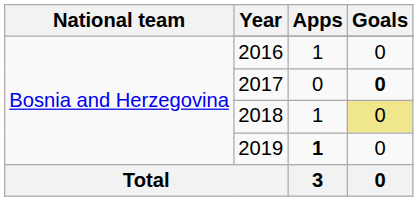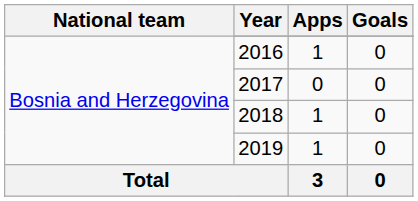(380, 84) bold -> (380, 84) normal
(380, 116) khaki background -> (380, 116) no background
(318, 148) bold -> (318, 148) normal
